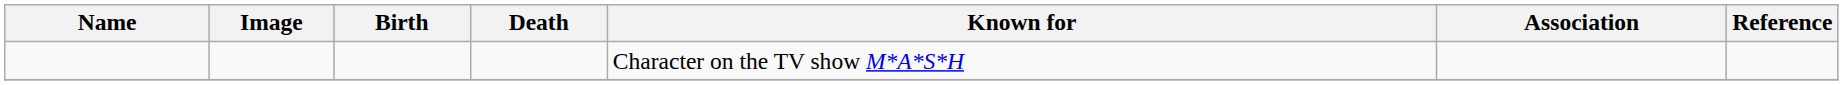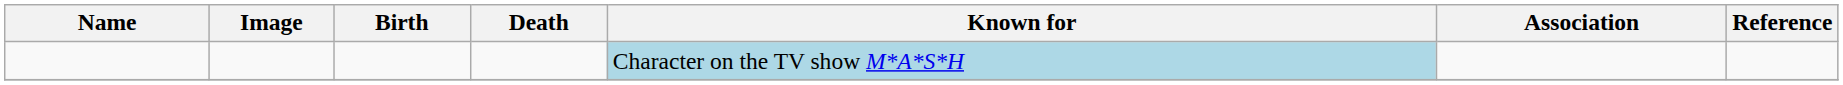(788, 60) no background -> (788, 60) lightblue background
